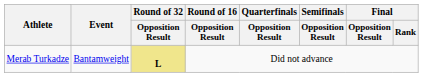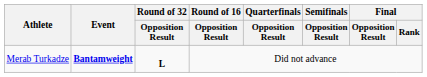(101, 59) normal -> (103, 59) bold
(158, 65) khaki background -> (162, 65) no background
